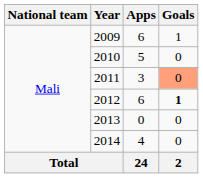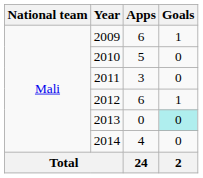(178, 78) lightsalmon background -> (178, 78) no background
(178, 99) bold -> (178, 99) normal
(178, 120) no background -> (178, 120) paleturquoise background
